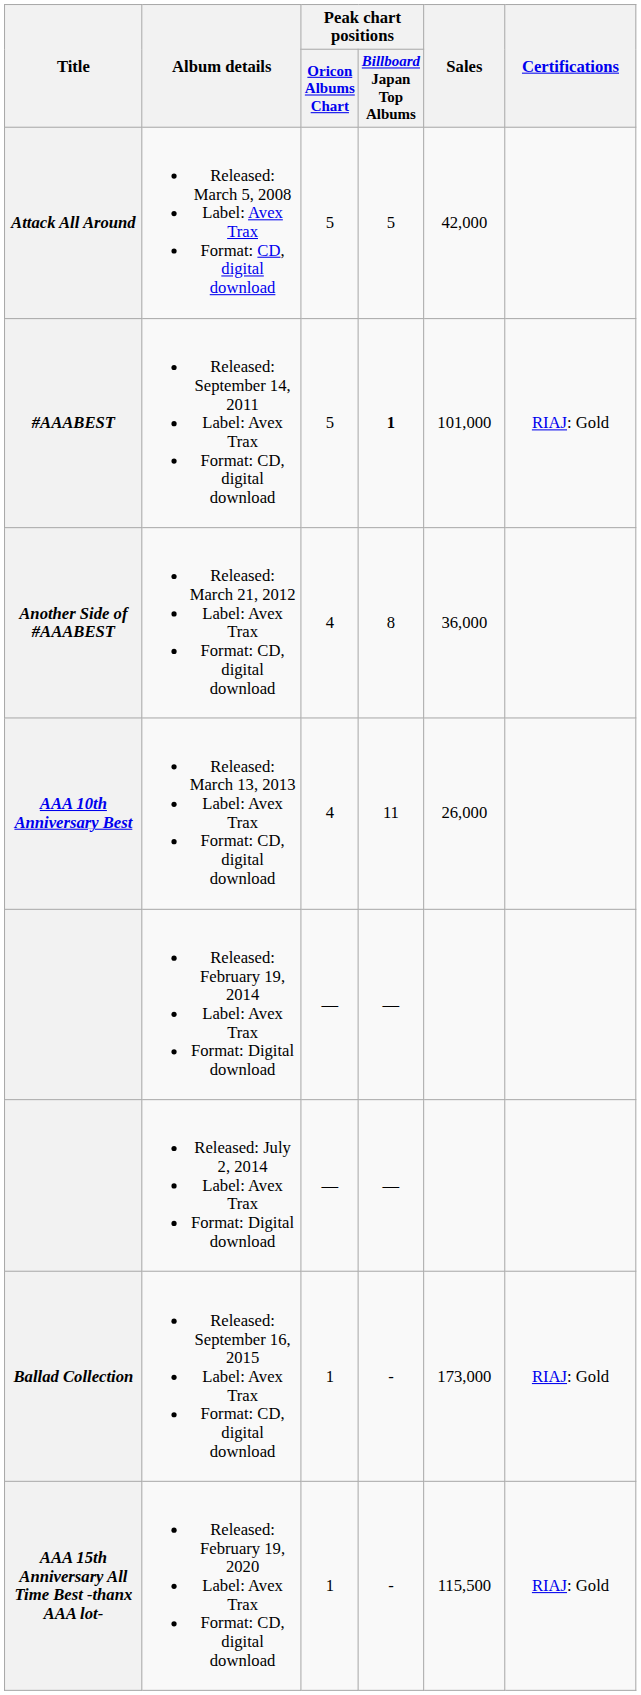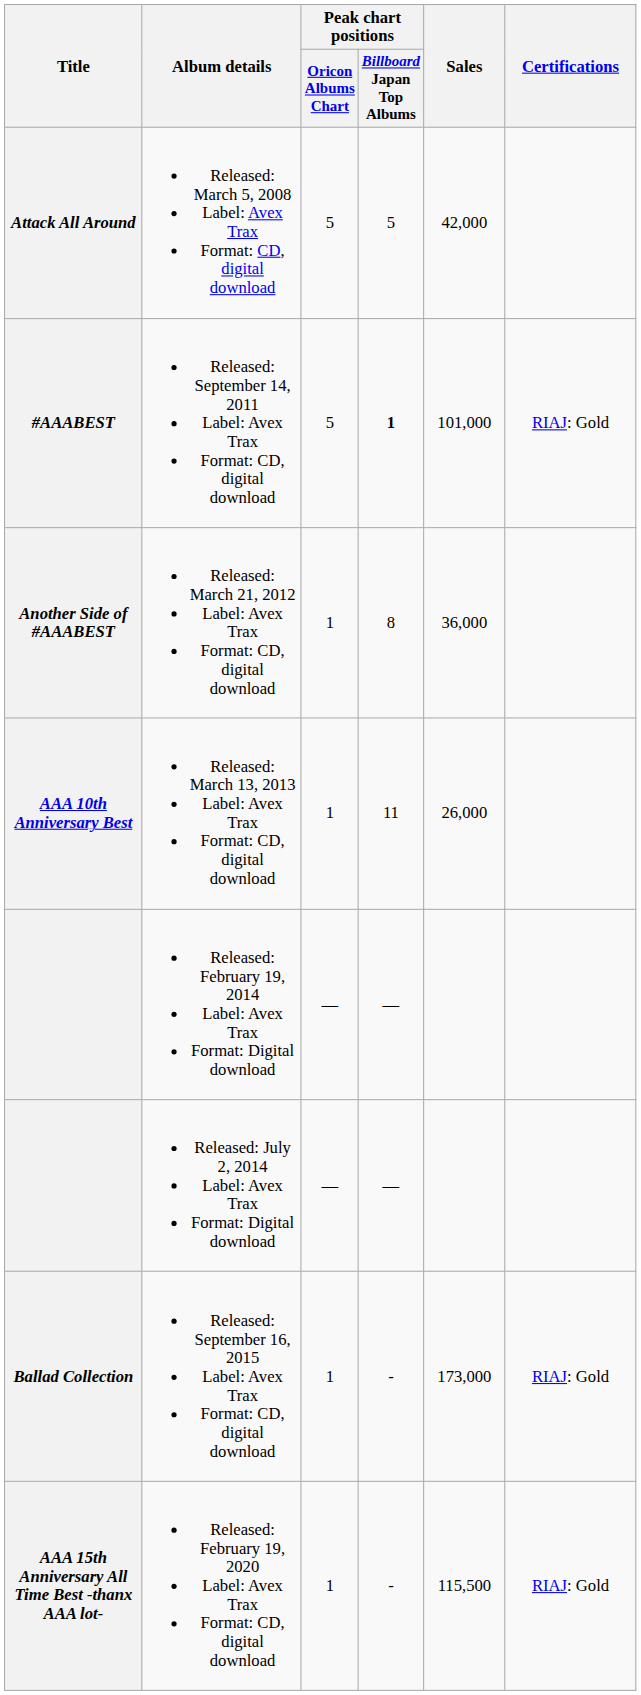(330, 622) 4 -> (330, 622) 1
(330, 813) 4 -> (330, 813) 1
